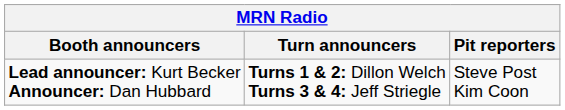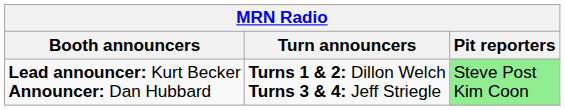(495, 82) no background -> (495, 82) lightgreen background
